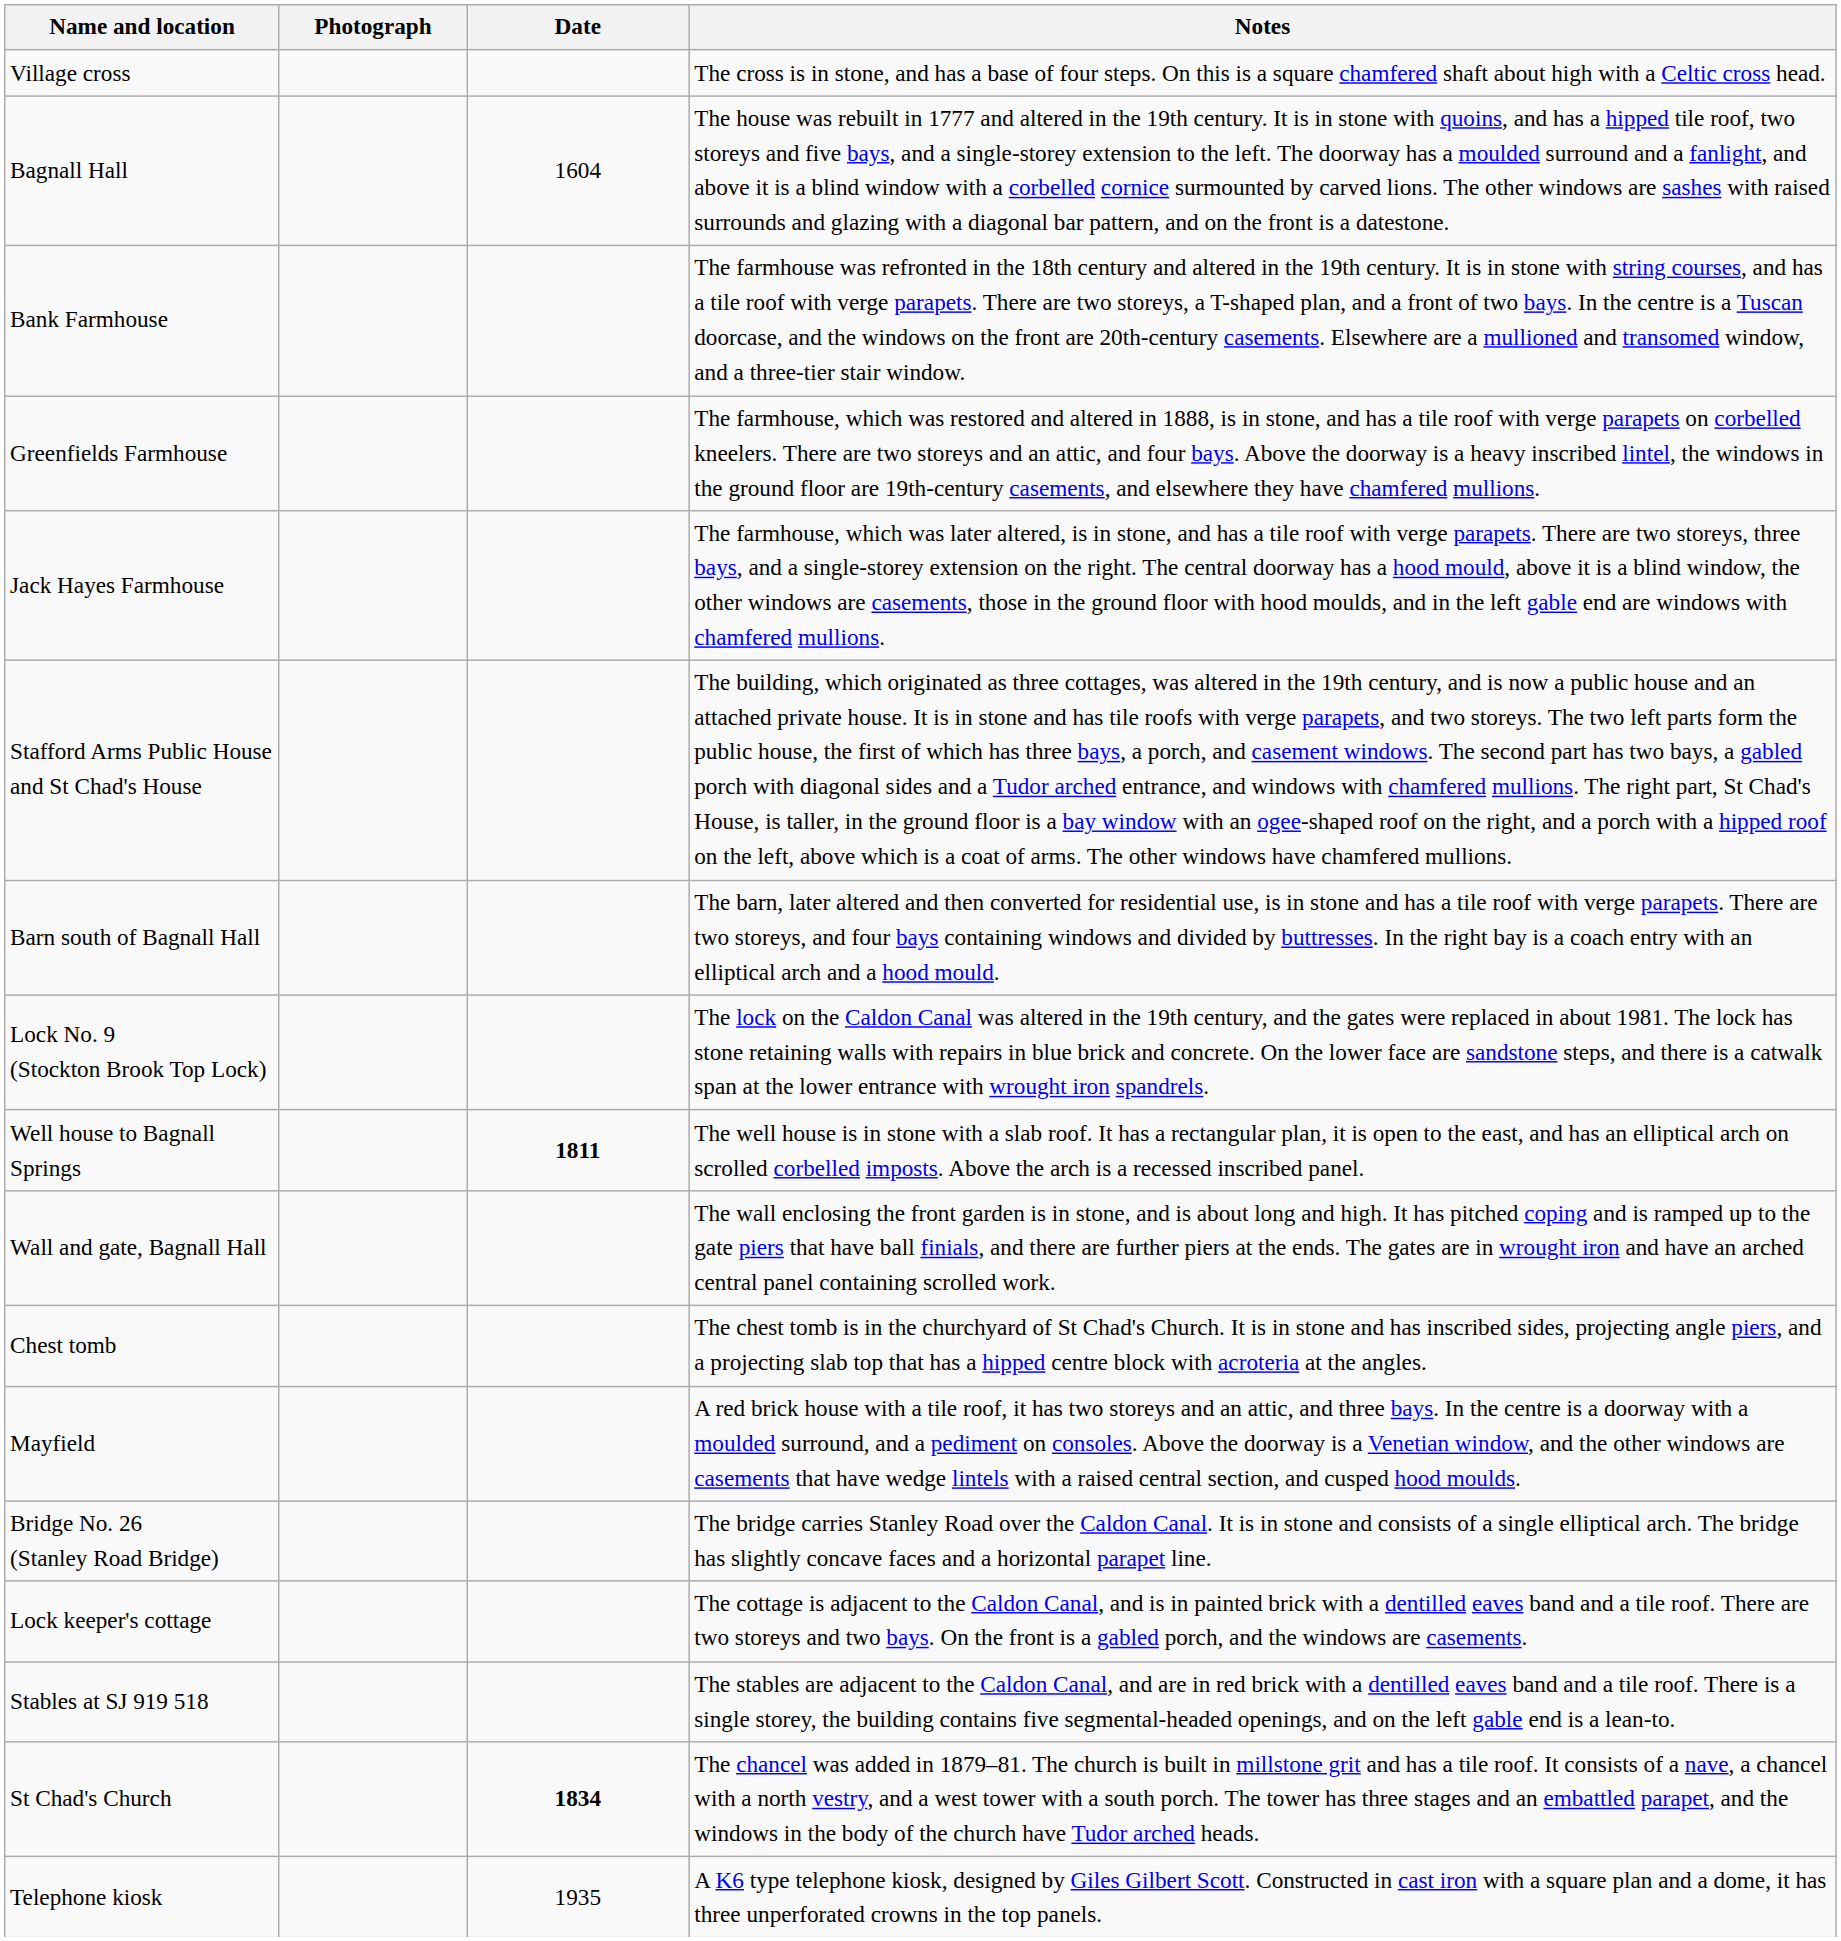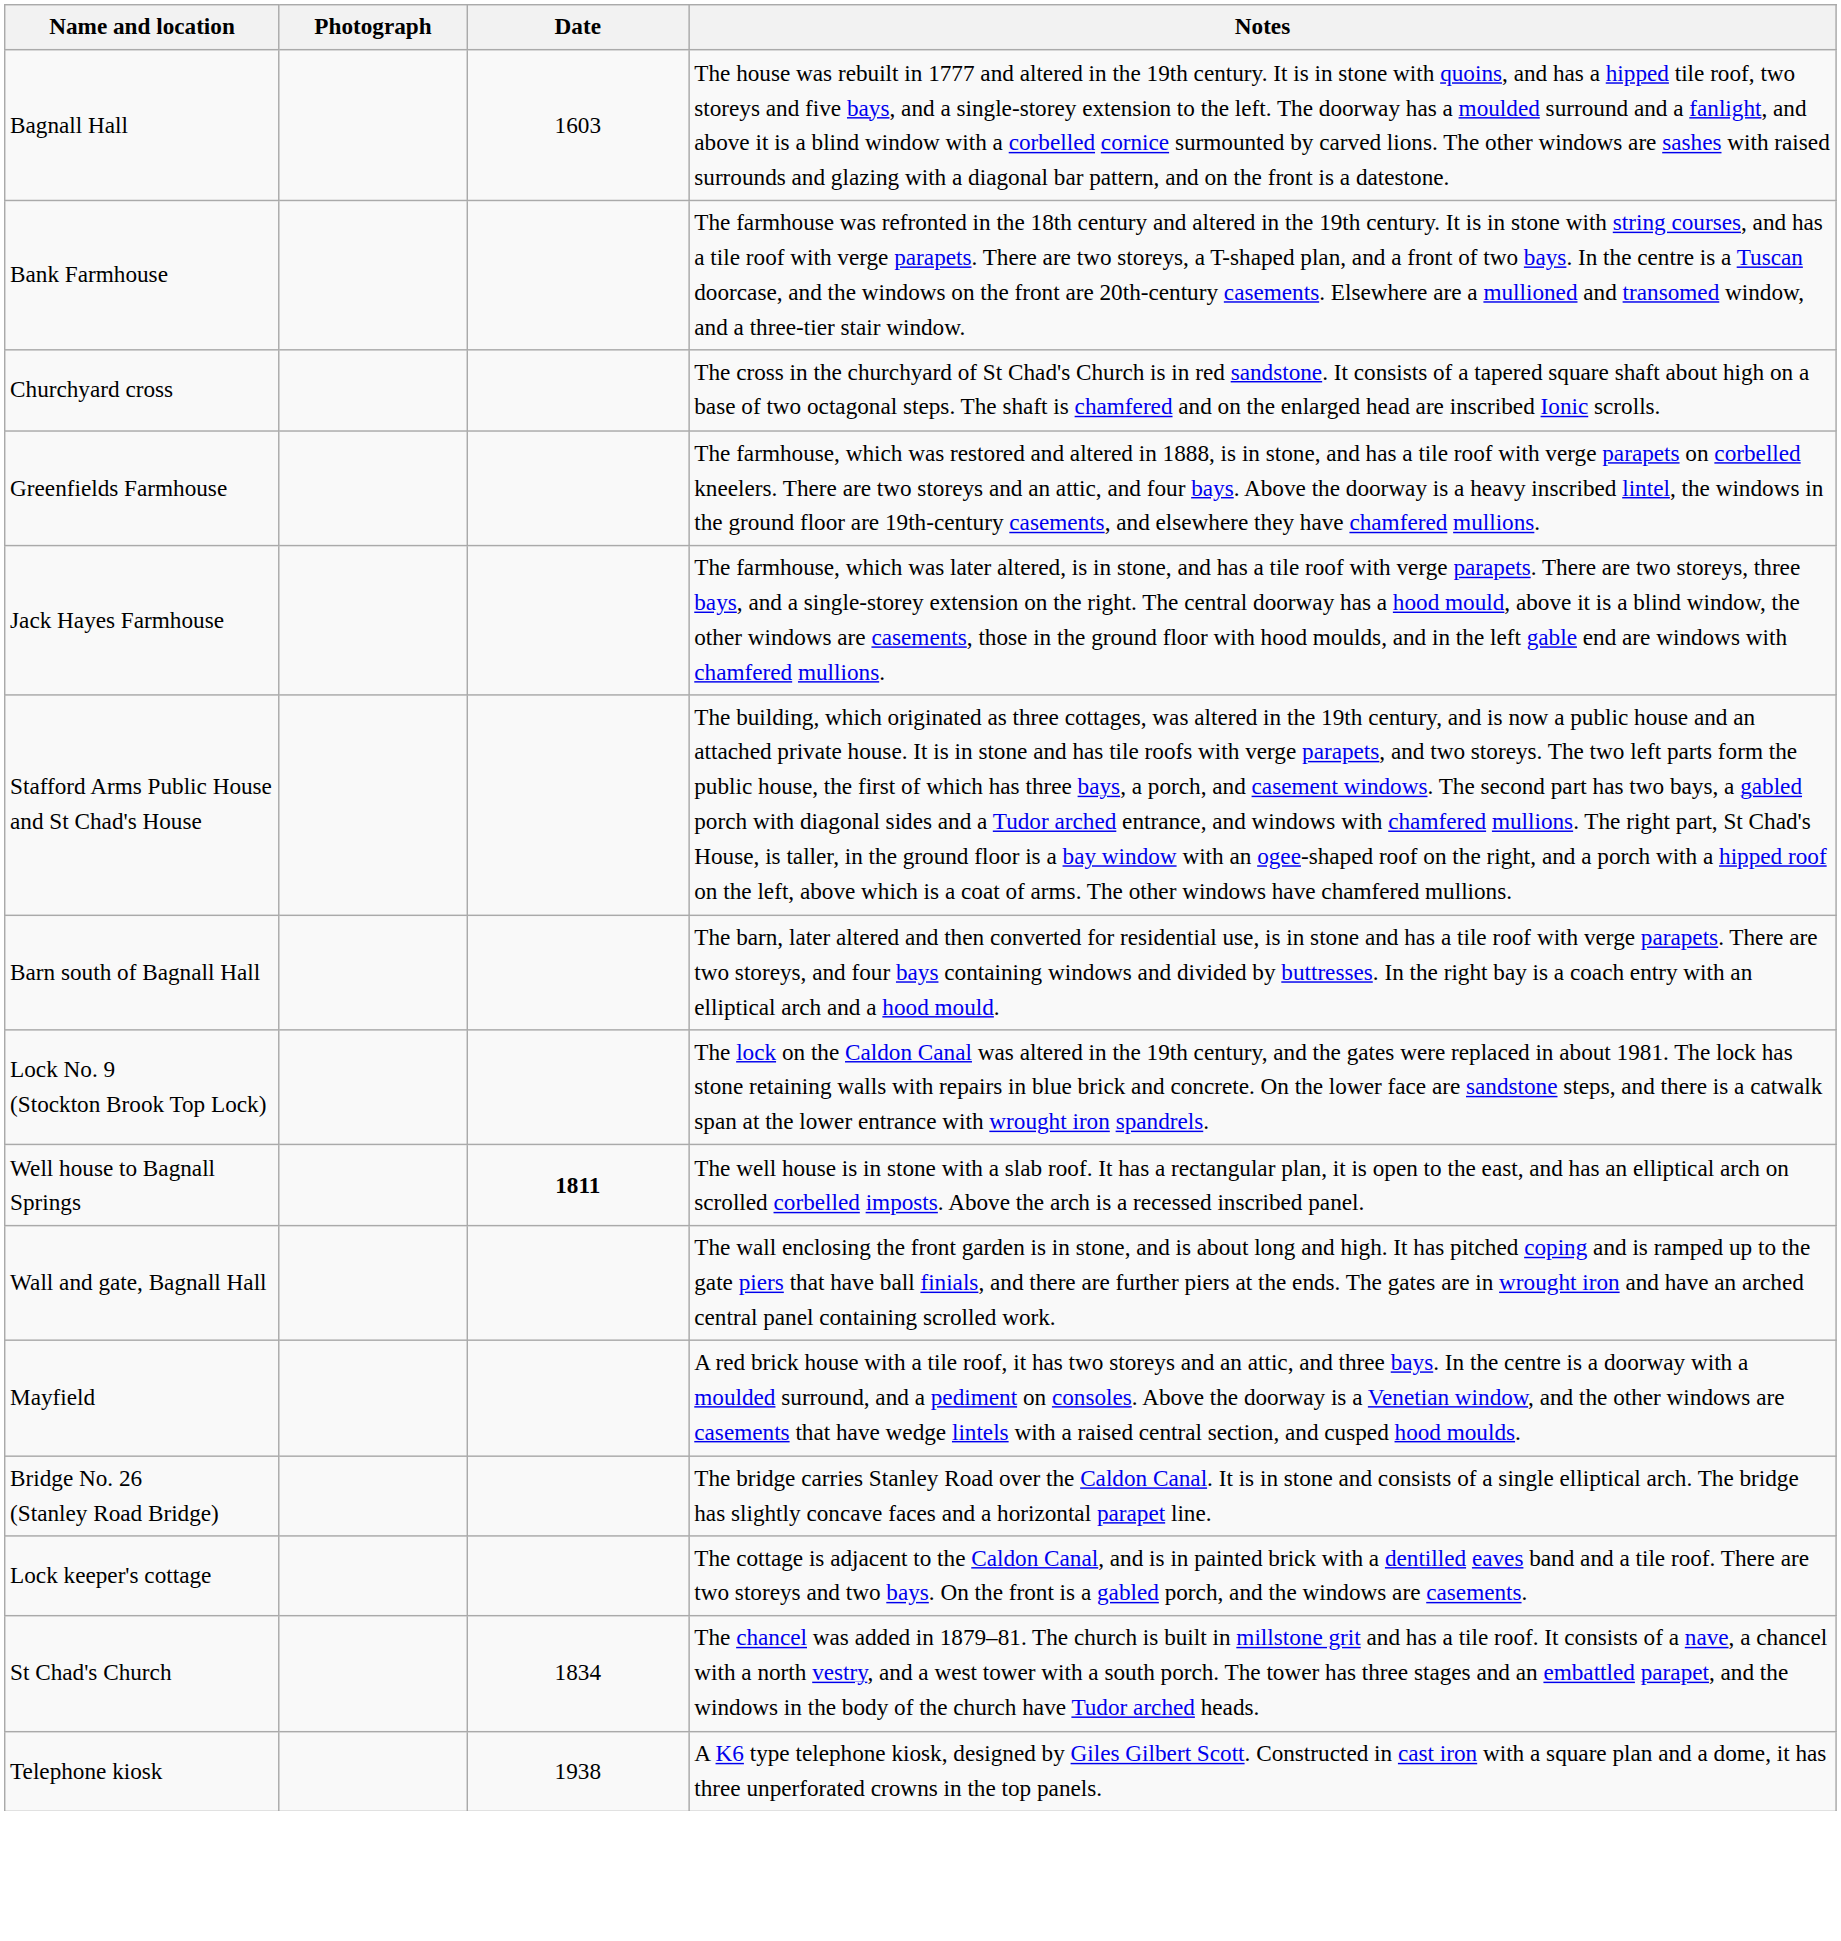- row: (70, 72)
(578, 170) 1604 -> (578, 124) 1603
+ row: (92, 389)
- row: (63, 1345)
- row: (109, 1701)
(578, 1799) bold -> (578, 1673) normal
(578, 1896) 1935 -> (578, 1771) 1938
